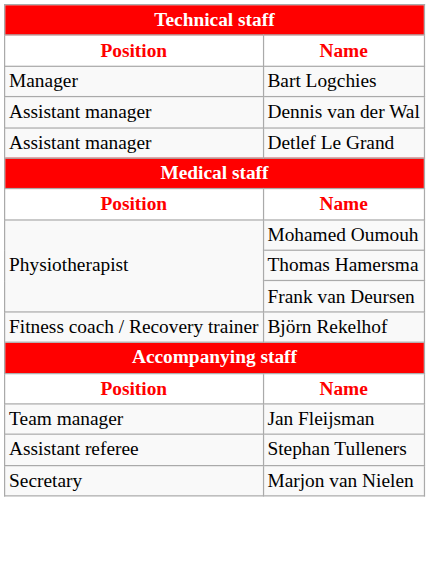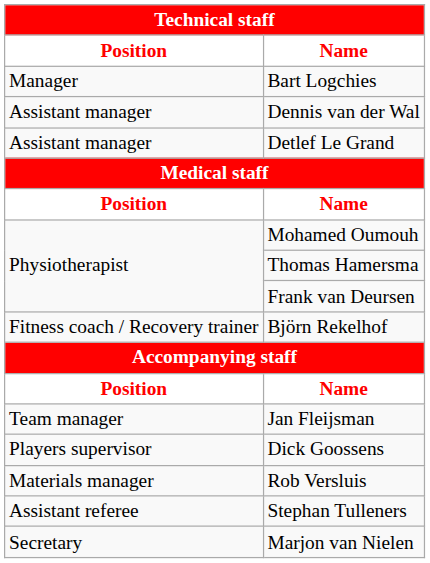+ row: (326, 449)
+ row: (317, 480)
